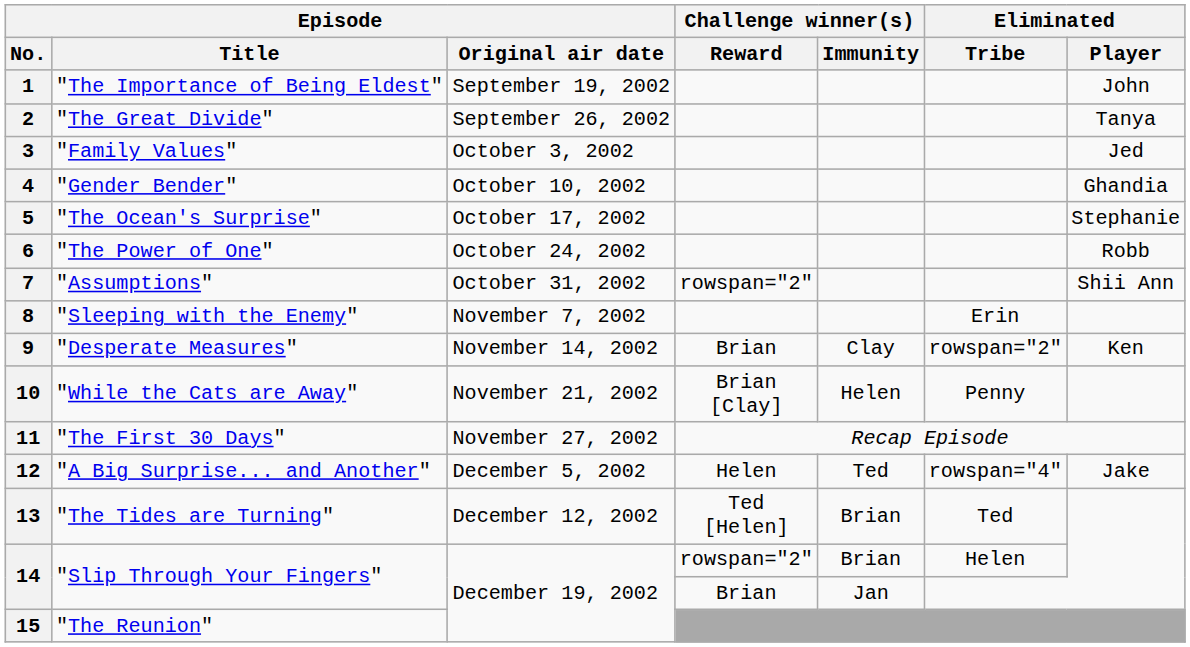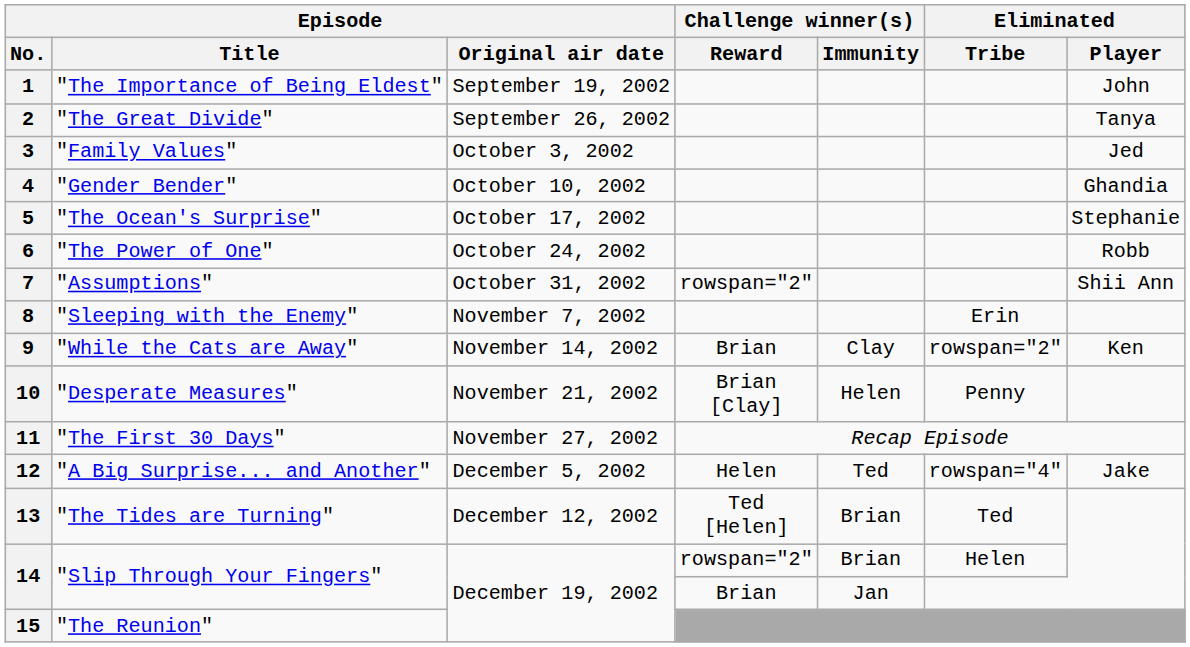(177, 350) "Desperate Measures" -> (207, 350) "While the Cats are Away"
(207, 394) "While the Cats are Away" -> (177, 394) "Desperate Measures"
